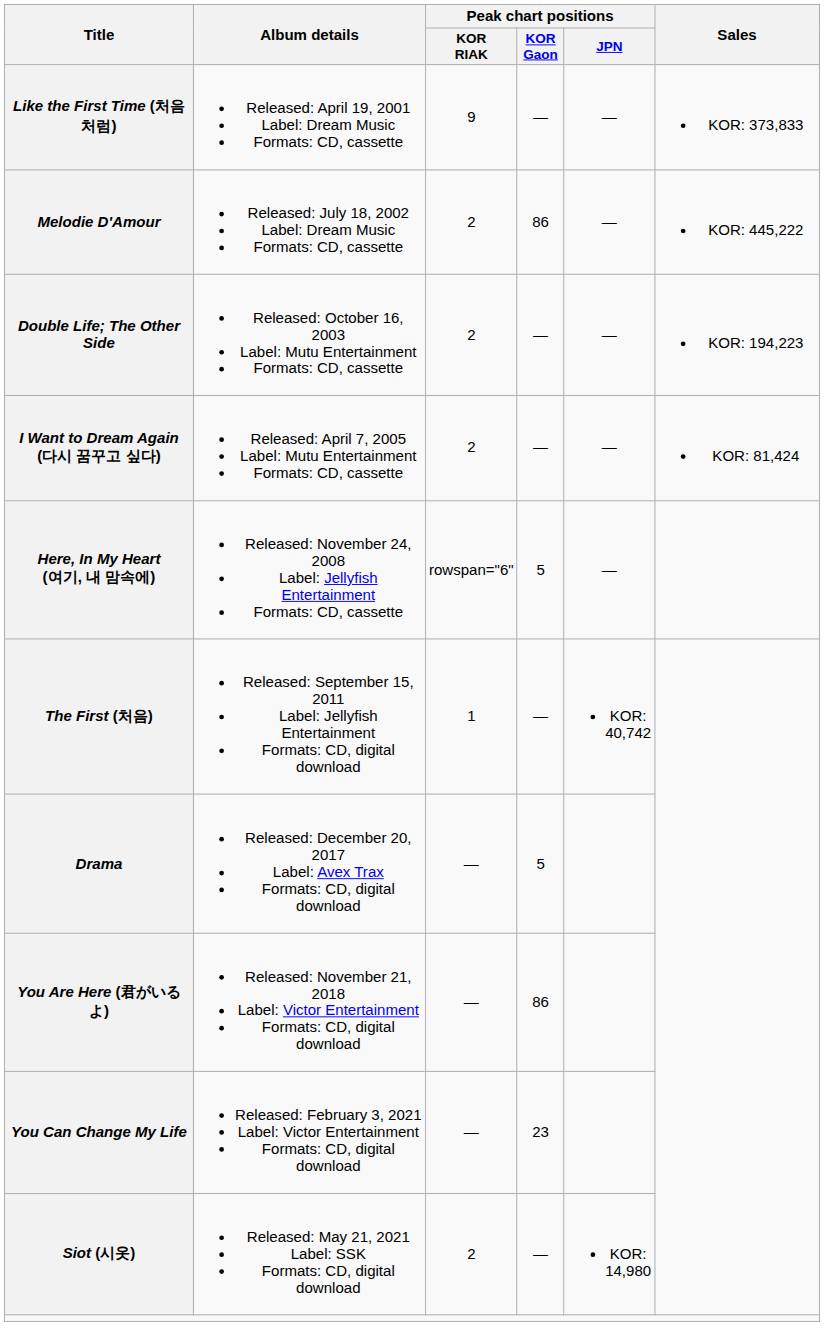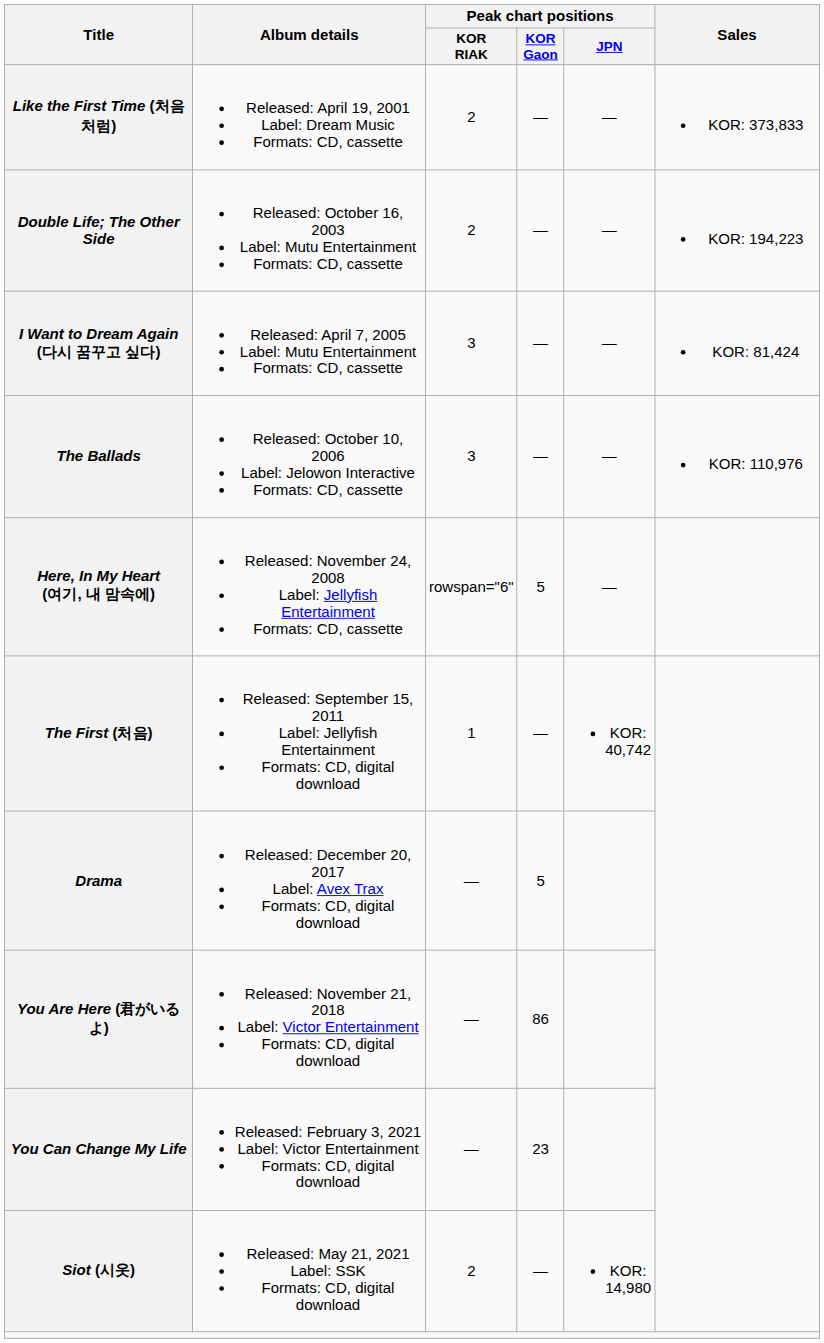(471, 117) 9 -> (471, 117) 2
- row: (99, 221)
(471, 448) 2 -> (471, 343) 3
+ row: (99, 456)
